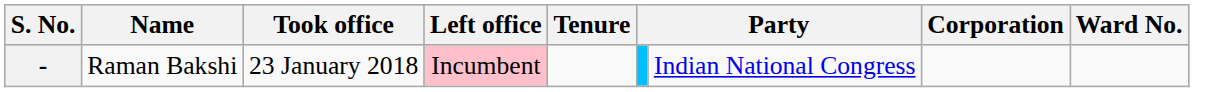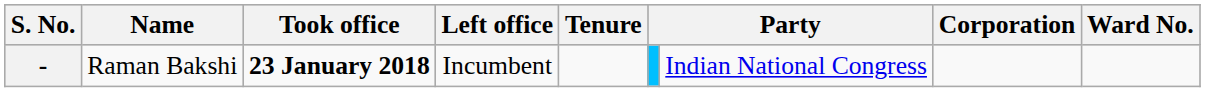(334, 65) normal -> (339, 65) bold
(486, 65) pink background -> (497, 65) no background
